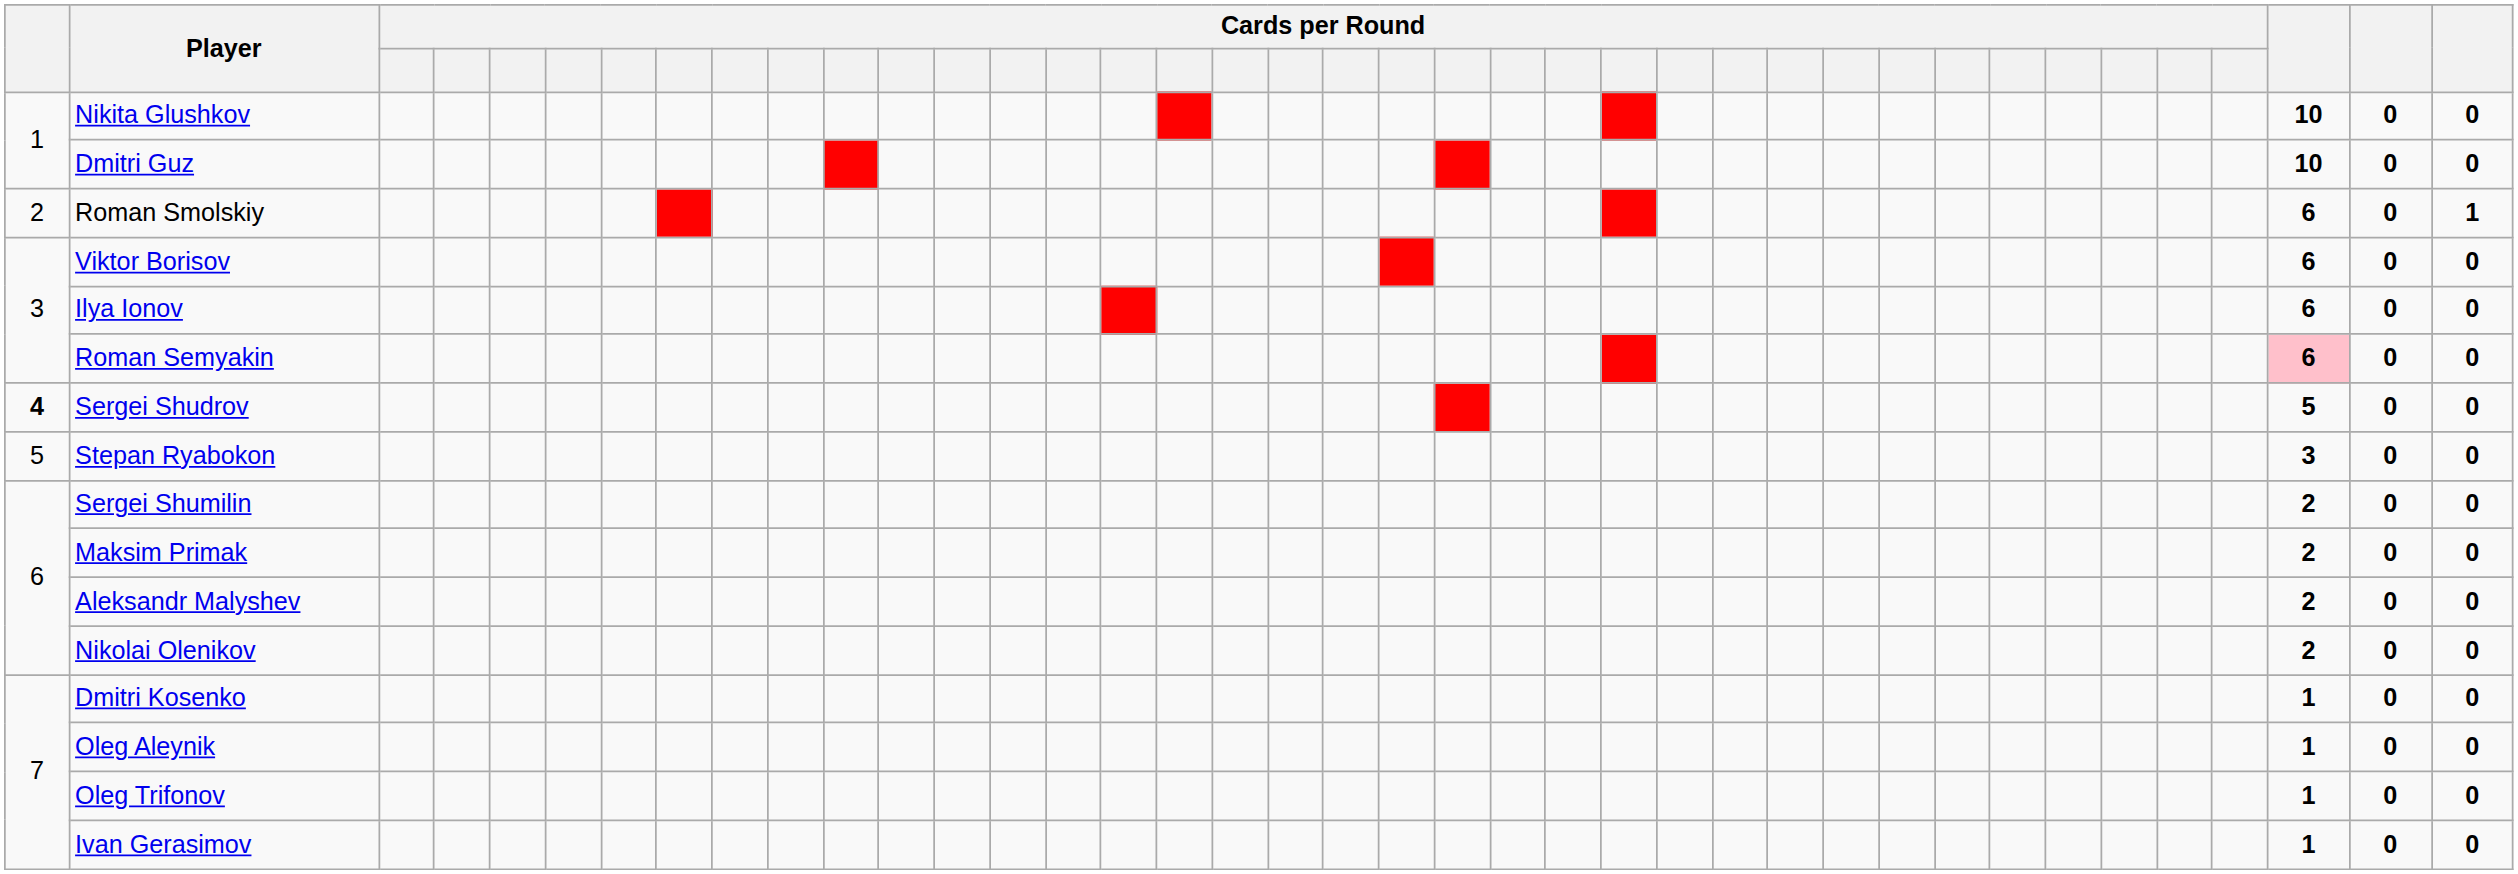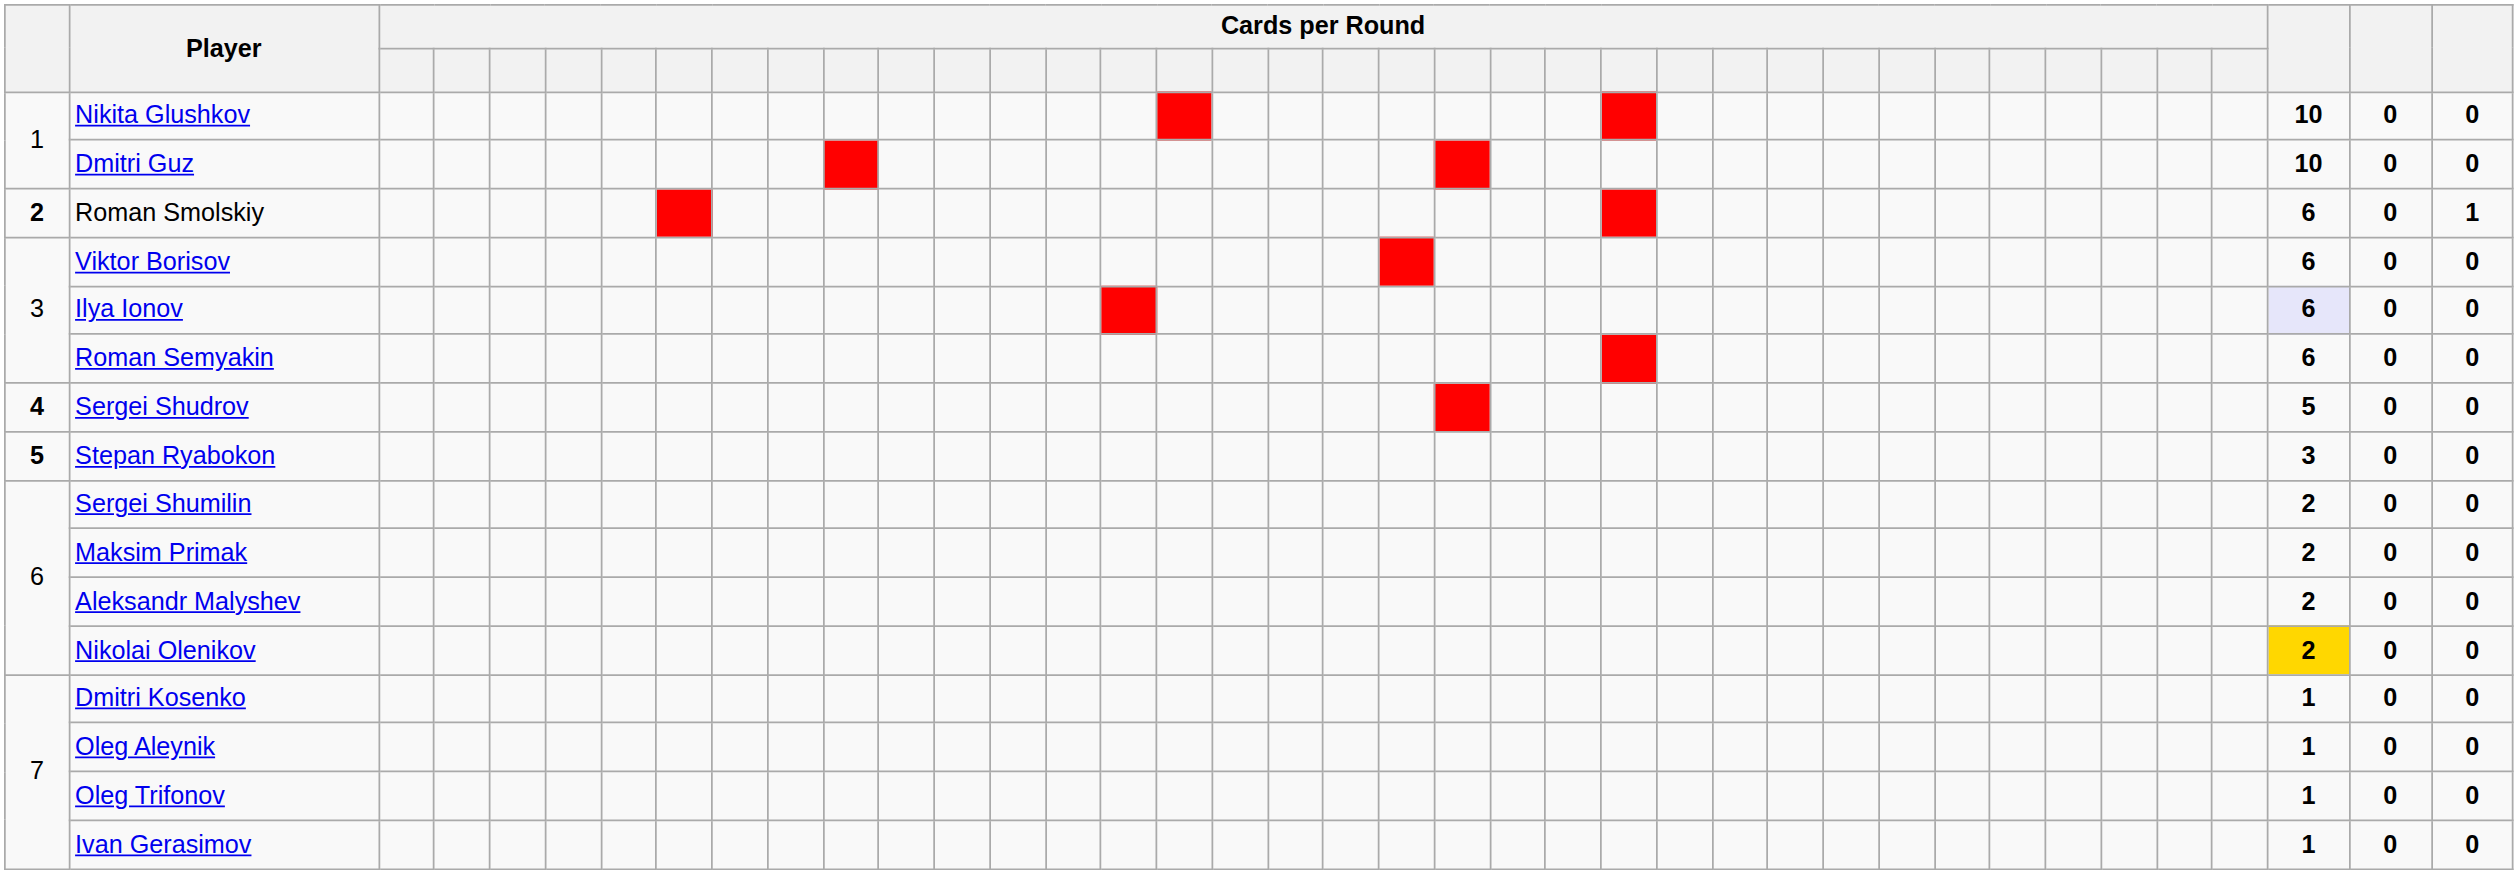(37, 212) normal -> (37, 212) bold
(2309, 310) no background -> (2309, 310) lavender background
(2309, 358) pink background -> (2309, 358) no background
(37, 455) normal -> (37, 455) bold
(2309, 650) no background -> (2309, 650) gold background
